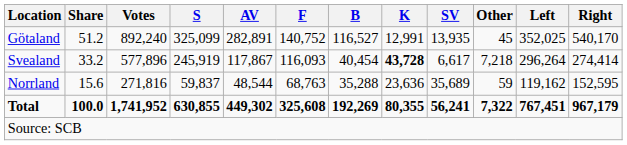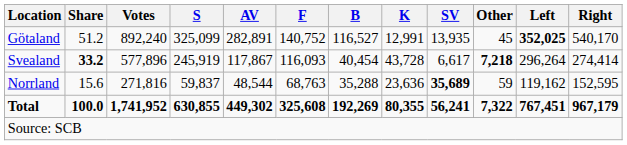(542, 38) normal -> (542, 38) bold
(91, 60) normal -> (91, 60) bold
(404, 60) bold -> (404, 60) normal
(497, 60) normal -> (497, 60) bold
(450, 83) normal -> (450, 83) bold
